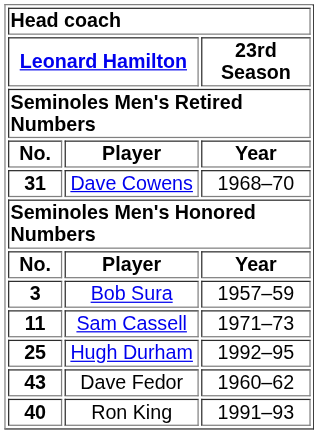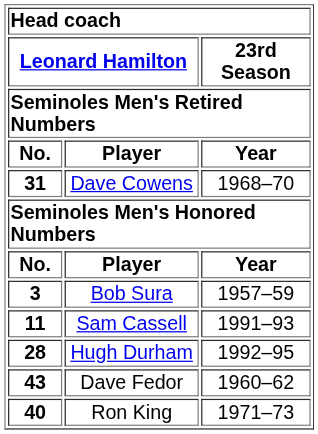(256, 323) 1971–73 -> (256, 323) 1991–93
(35, 353) 25 -> (35, 353) 28
(256, 412) 1991–93 -> (256, 412) 1971–73
